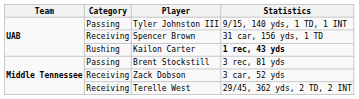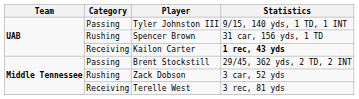(108, 37) Receiving -> (103, 37) Rushing
(103, 50) Rushing -> (108, 50) Receiving
(254, 62) 3 rec, 81 yds -> (287, 62) 29/45, 362 yds, 2 TD, 2 INT
(108, 75) Receiving -> (103, 75) Rushing
(287, 88) 29/45, 362 yds, 2 TD, 2 INT -> (254, 88) 3 rec, 81 yds
